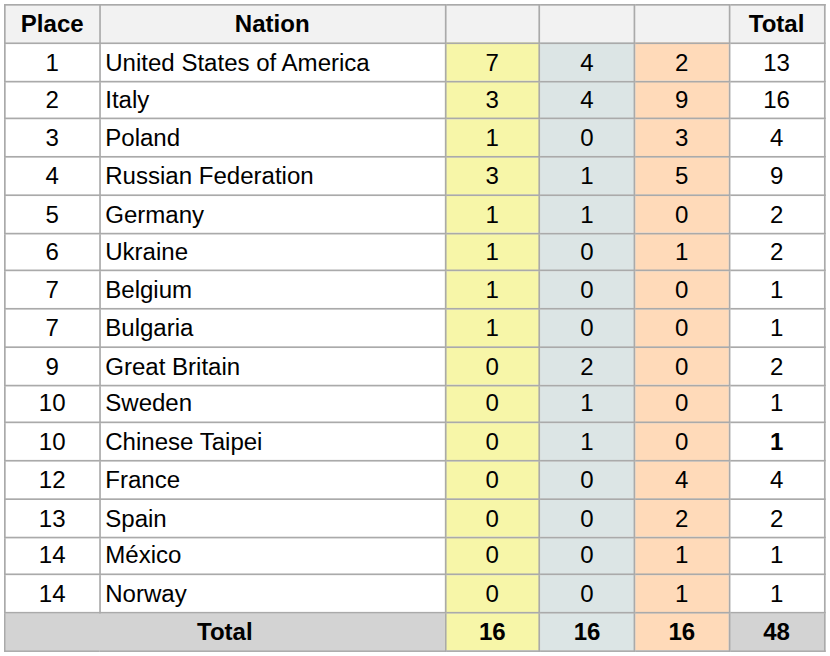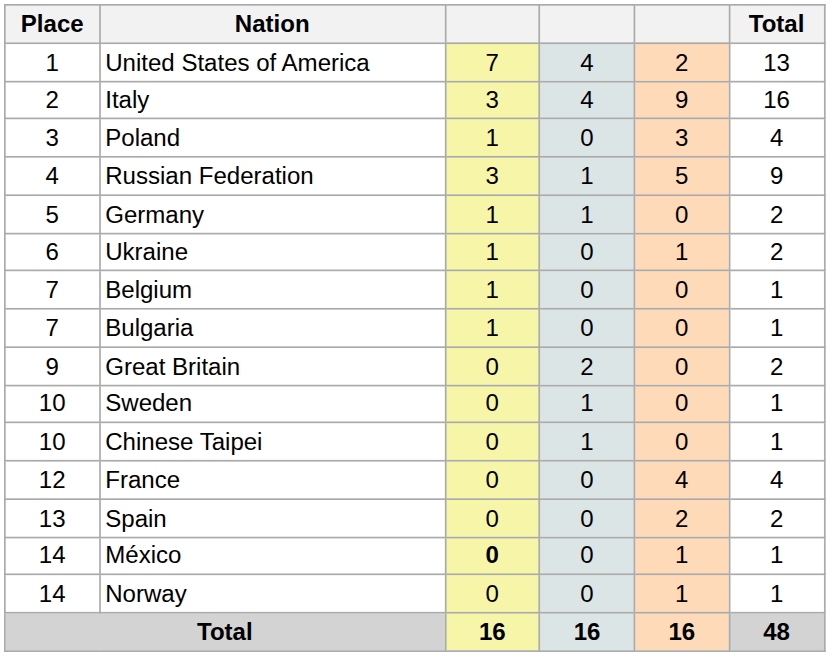(777, 442) bold -> (777, 442) normal
(492, 556) normal -> (492, 556) bold
